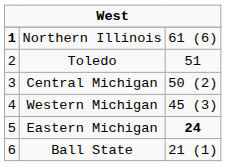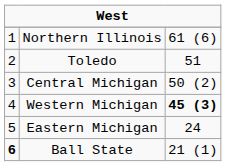(12, 39) bold -> (12, 39) normal
(193, 105) normal -> (193, 105) bold
(193, 128) bold -> (193, 128) normal
(12, 150) normal -> (12, 150) bold
